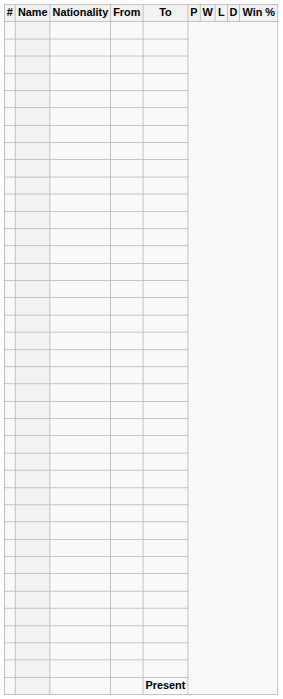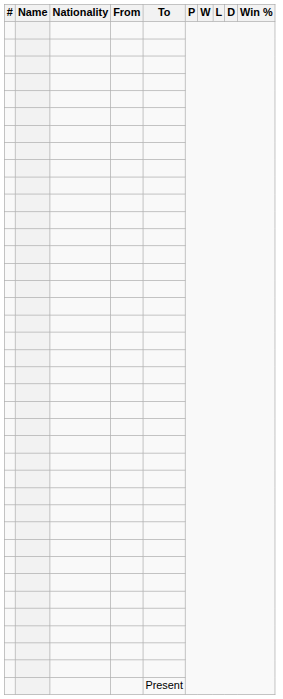(165, 686) bold -> (164, 686) normal
